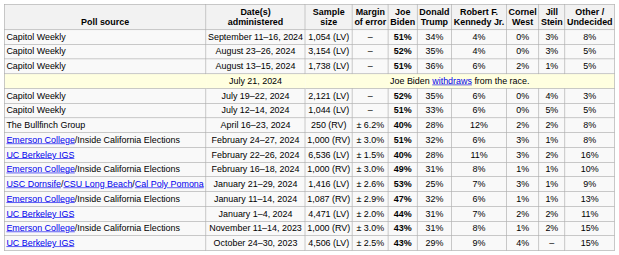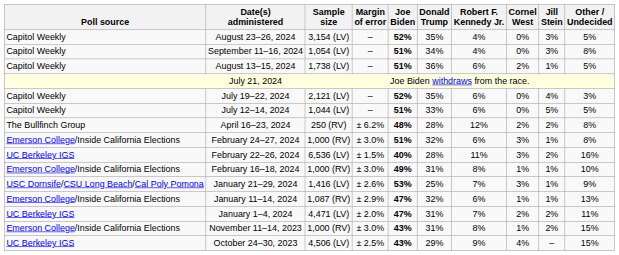rows swapped: (256, 37) <-> (256, 52)
(403, 125) 40% -> (403, 125) 48%
(403, 214) 44% -> (403, 214) 47%
